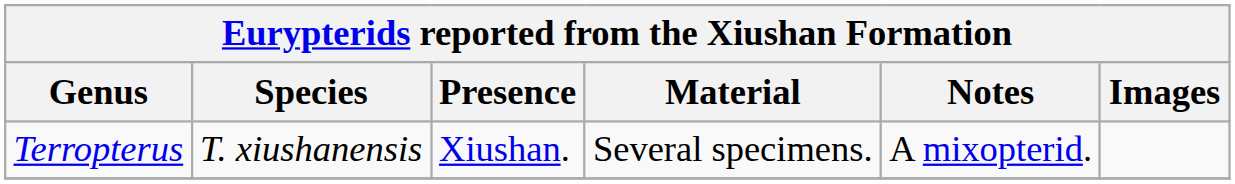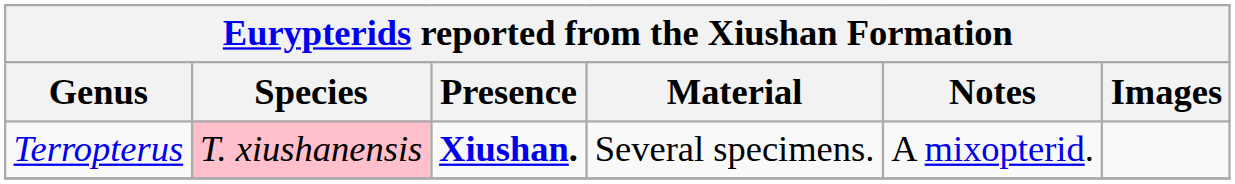(311, 149) no background -> (311, 149) pink background
(504, 149) normal -> (509, 149) bold
